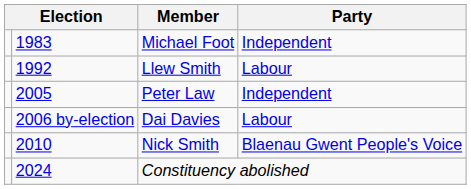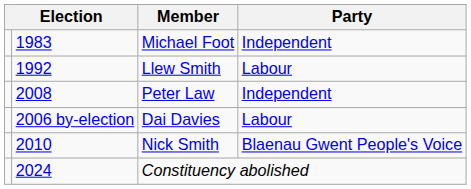(34, 94) 2005 -> (34, 94) 2008
